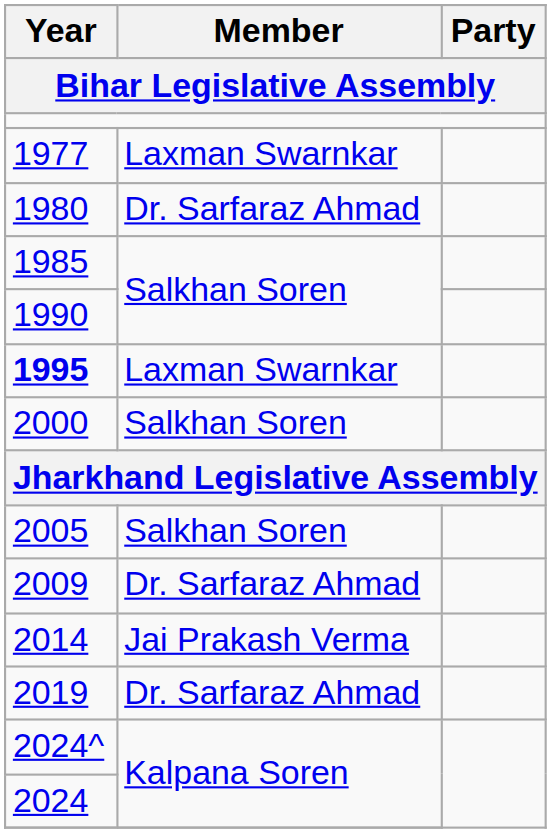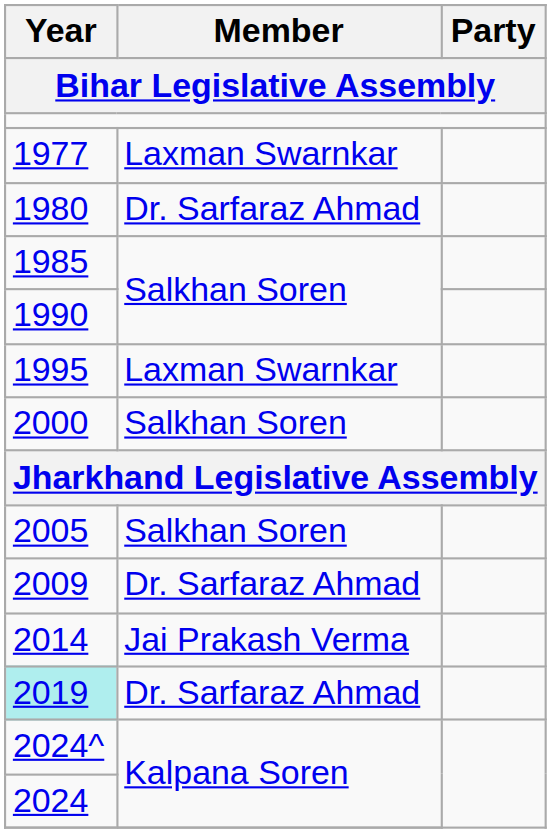(51, 369) bold -> (51, 369) normal
(51, 692) no background -> (51, 692) paleturquoise background
